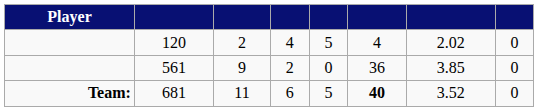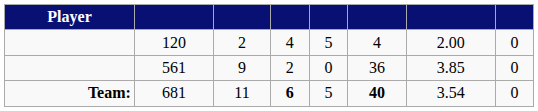(451, 42) 2.02 -> (451, 42) 2.00
(290, 93) normal -> (290, 93) bold
(451, 93) 3.52 -> (451, 93) 3.54
